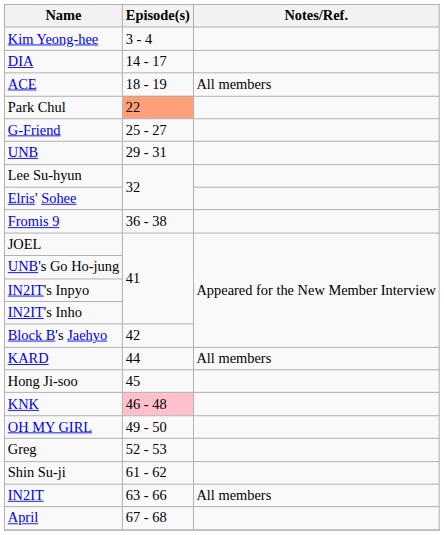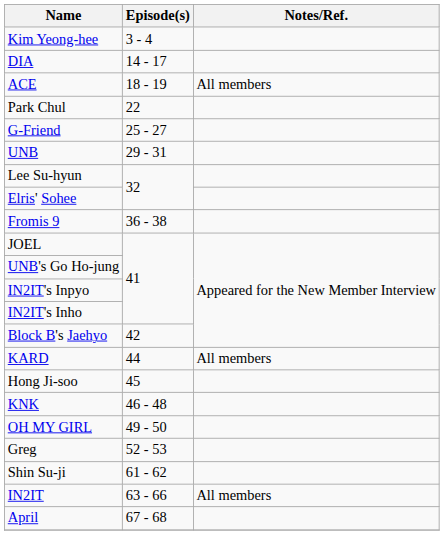(133, 107) lightsalmon background -> (133, 107) no background
(146, 404) pink background -> (146, 404) no background
